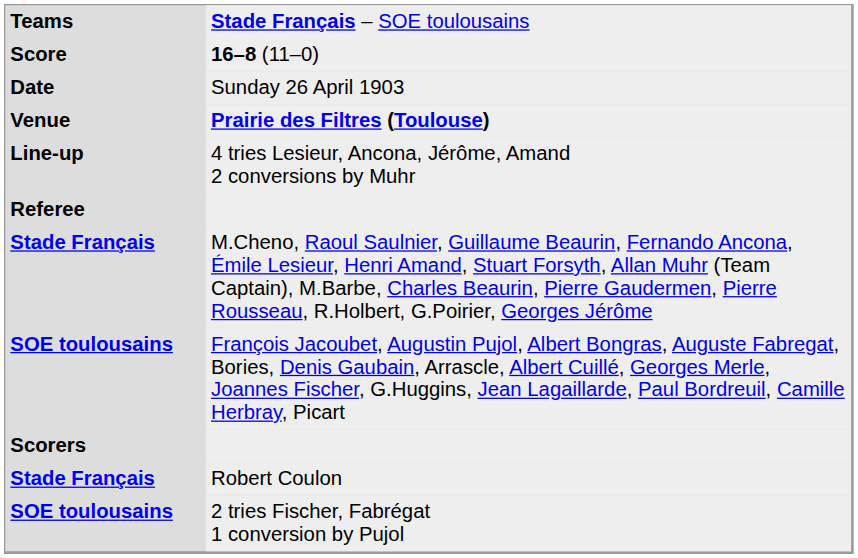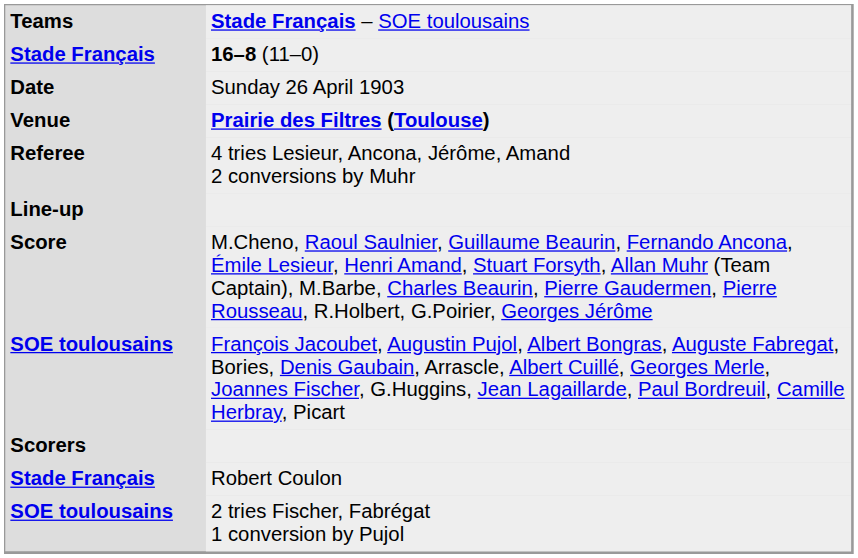(39, 54) Score -> (83, 54) Stade Français
(47, 153) Line-up -> (48, 153) Referee
(48, 209) Referee -> (47, 209) Line-up
(83, 242) Stade Français -> (39, 242) Score
